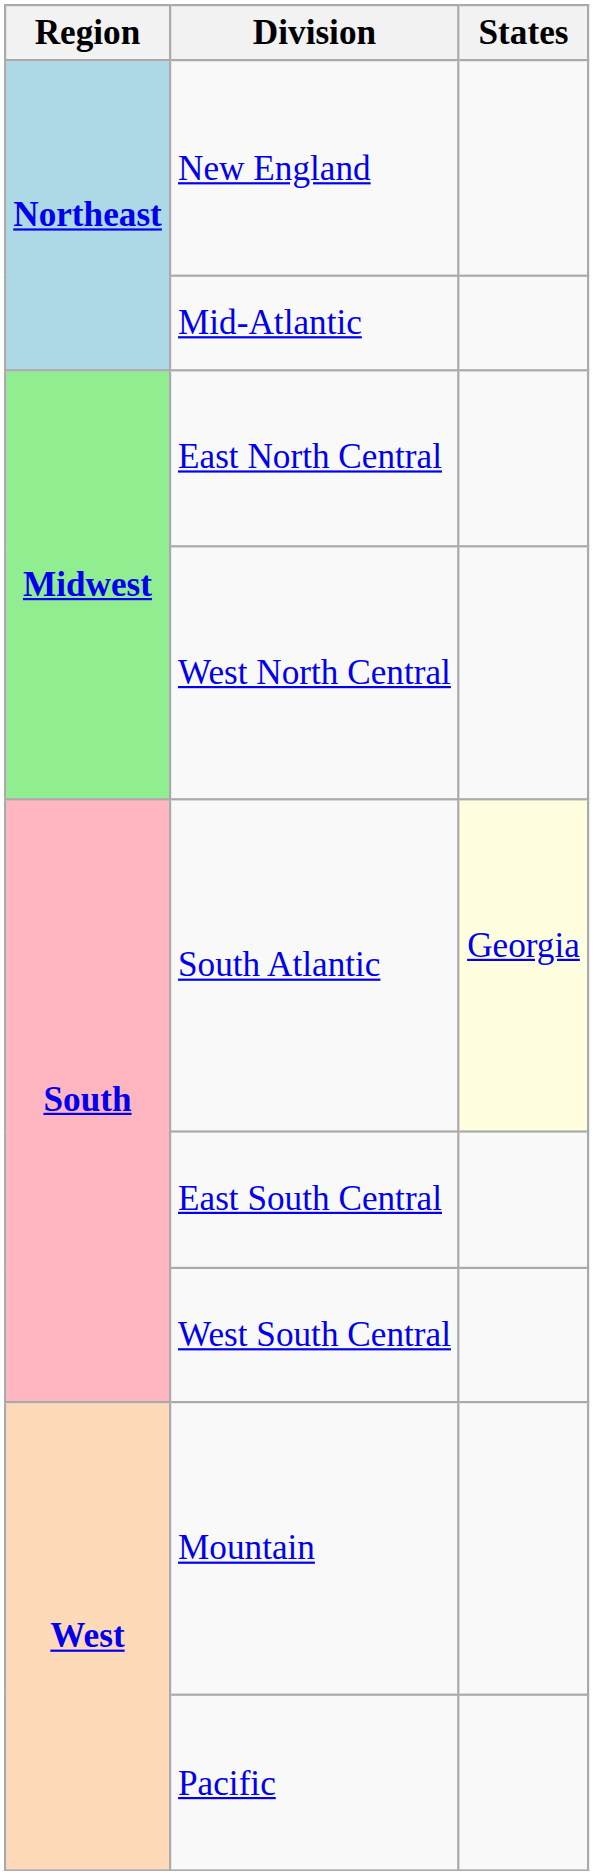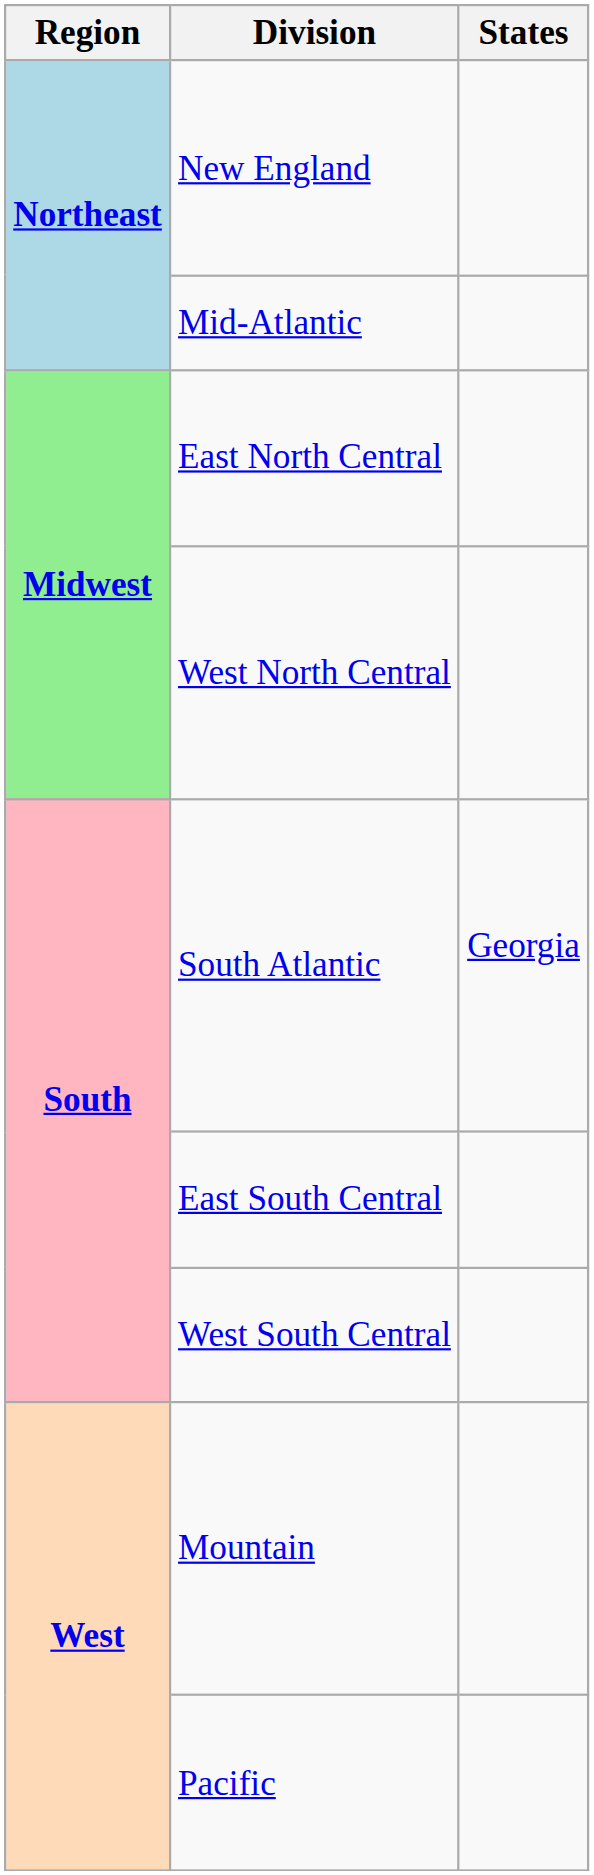(524, 945) lightyellow background -> (524, 945) no background
